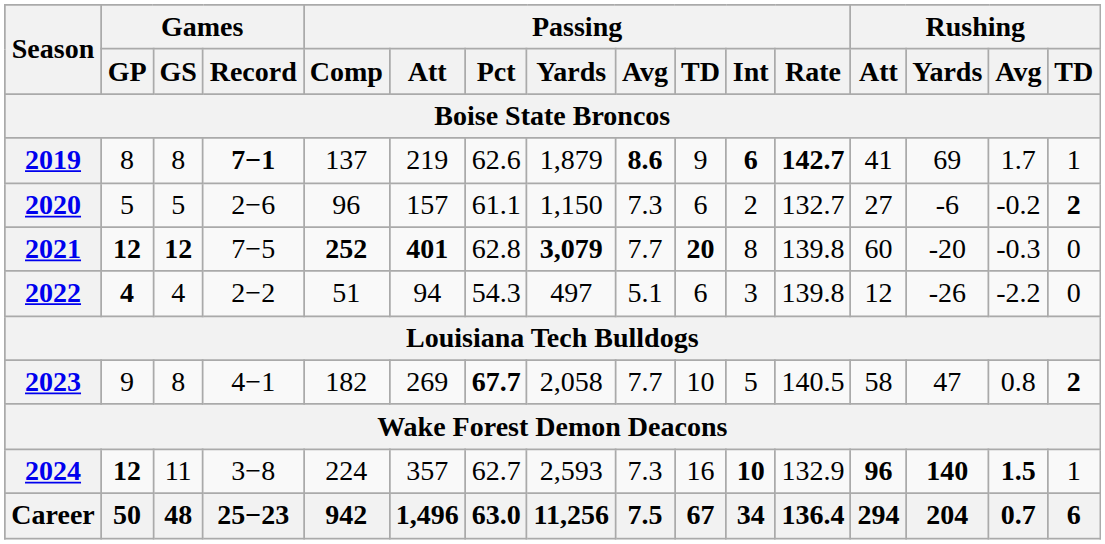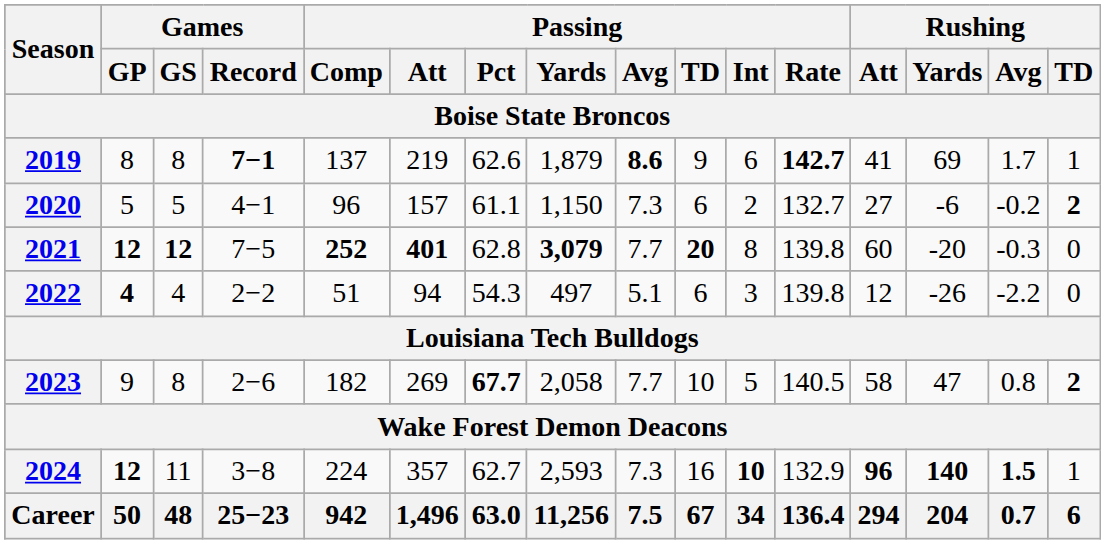(751, 159) bold -> (751, 159) normal
(253, 204) 2−6 -> (253, 204) 4−1
(253, 381) 4−1 -> (253, 381) 2−6
